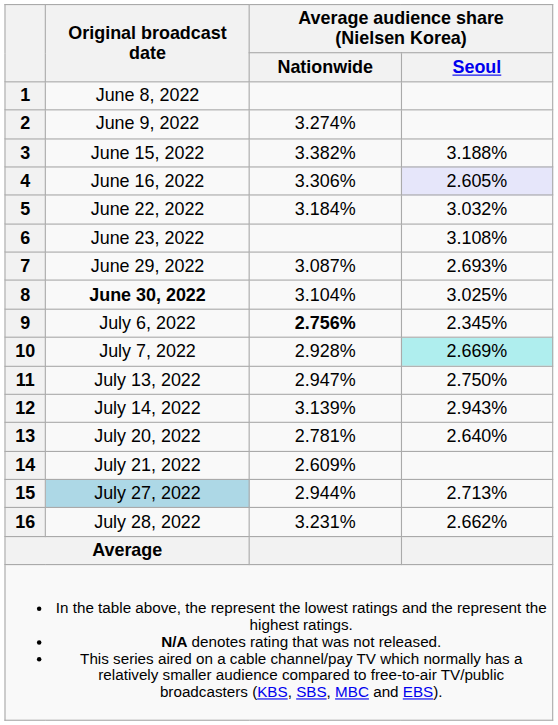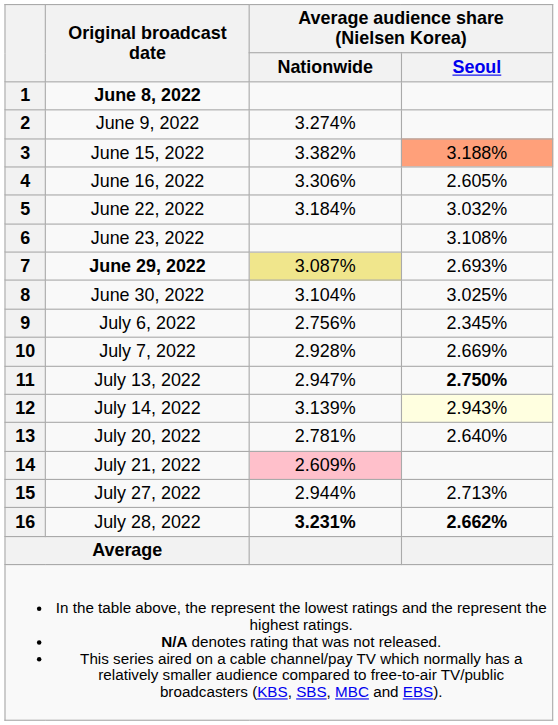(148, 95) normal -> (148, 95) bold
(477, 152) no background -> (477, 152) lightsalmon background
(477, 180) lavender background -> (477, 180) no background
(148, 266) normal -> (148, 266) bold
(325, 266) no background -> (325, 266) khaki background
(148, 294) bold -> (148, 294) normal
(325, 323) bold -> (325, 323) normal
(477, 351) paleturquoise background -> (477, 351) no background
(477, 379) normal -> (477, 379) bold
(477, 408) no background -> (477, 408) lightyellow background
(325, 465) no background -> (325, 465) pink background
(148, 493) lightblue background -> (148, 493) no background
(325, 522) normal -> (325, 522) bold
(477, 522) normal -> (477, 522) bold
